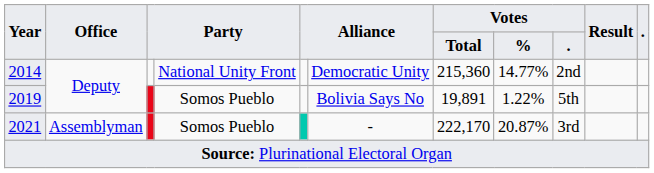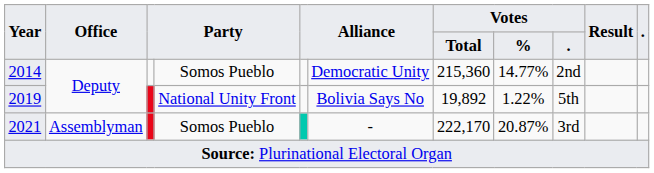(227, 72) National Unity Front -> (227, 72) Somos Pueblo
(227, 99) Somos Pueblo -> (227, 99) National Unity Front
(464, 99) 19,891 -> (464, 99) 19,892
